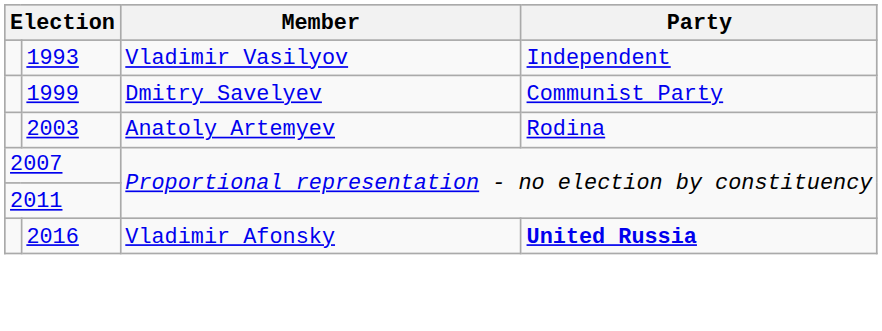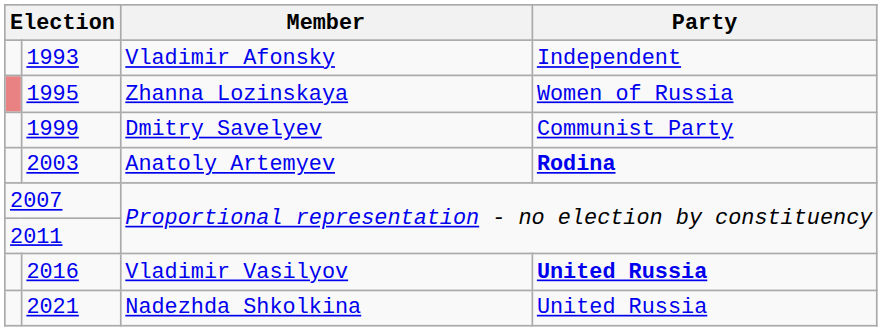(237, 58) Vladimir Vasilyov -> (230, 58) Vladimir Afonsky
+ row: (53, 94)
(566, 129) normal -> (576, 165) bold
(230, 236) Vladimir Afonsky -> (237, 272) Vladimir Vasilyov
+ row: (53, 307)
